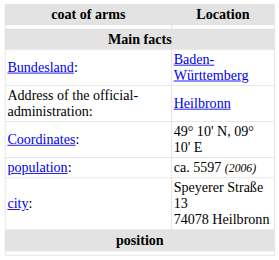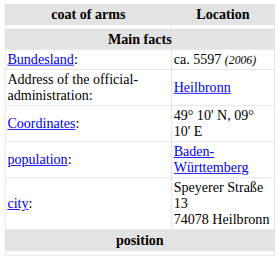(211, 67) Baden-Württemberg -> (215, 59) ca. 5597 (2006)
(215, 167) ca. 5597 (2006) -> (211, 159) Baden-Württemberg
